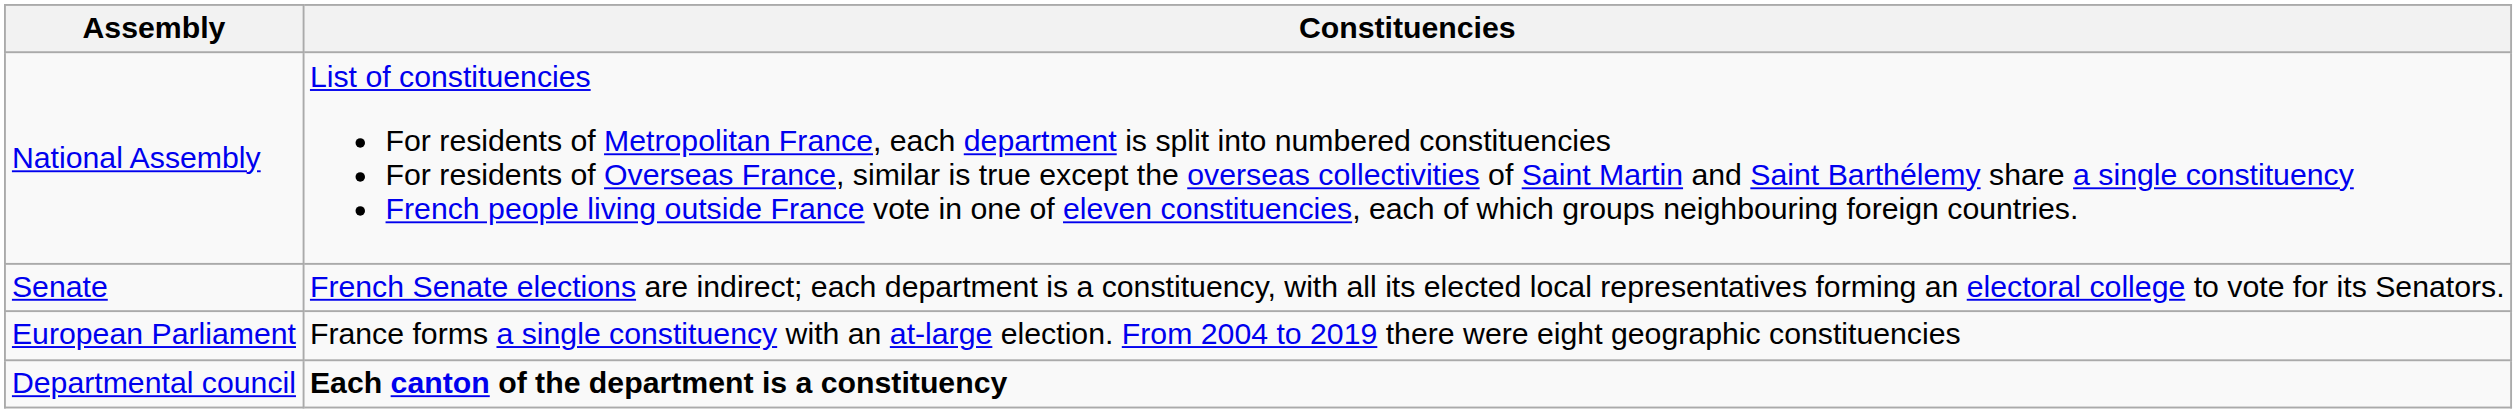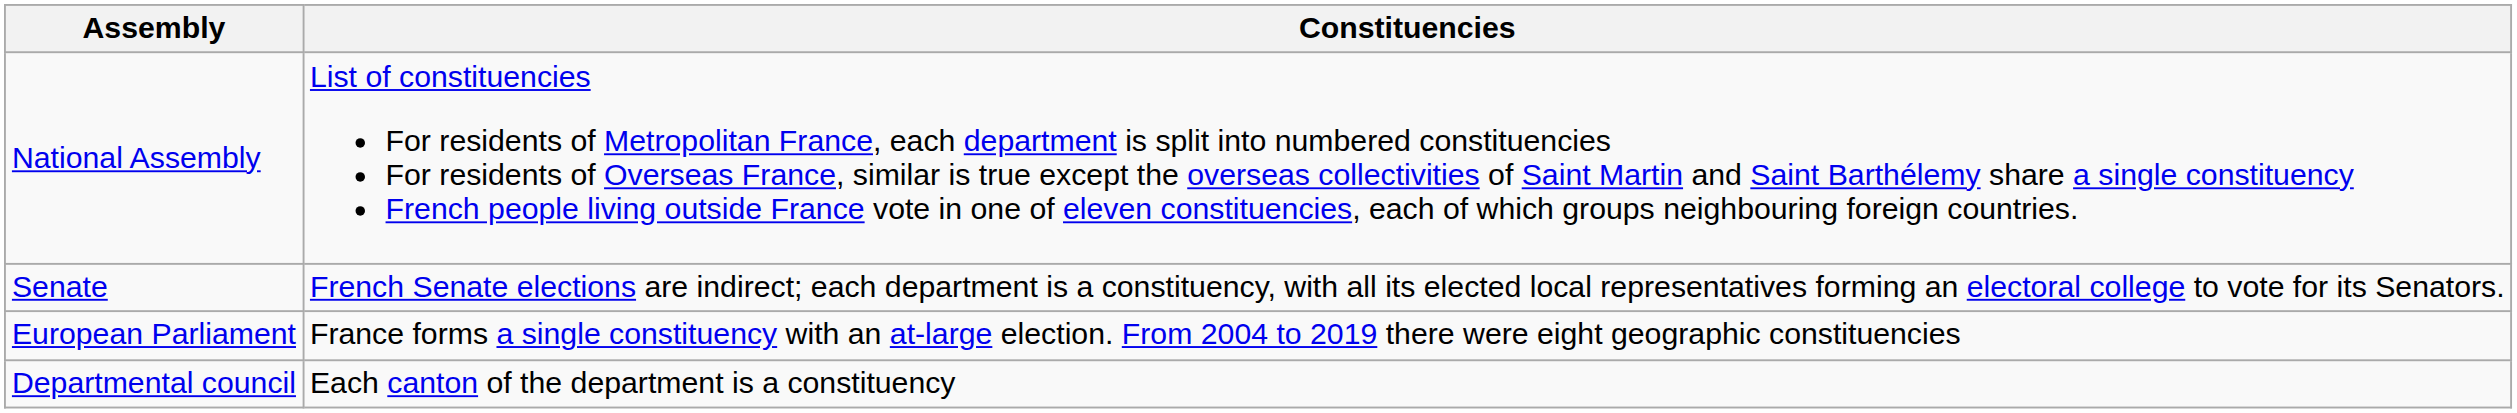(659, 382) bold -> (633, 382) normal
